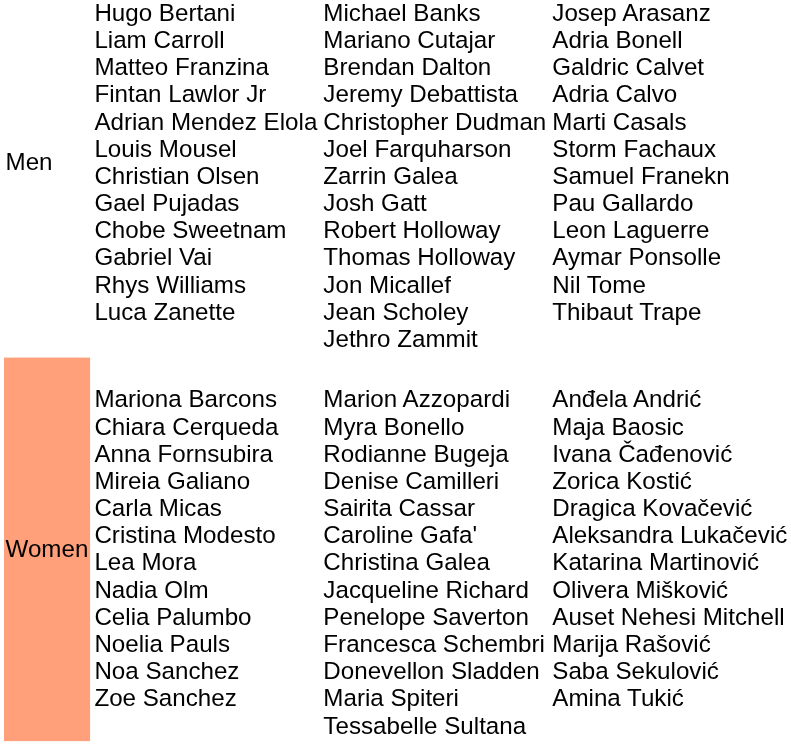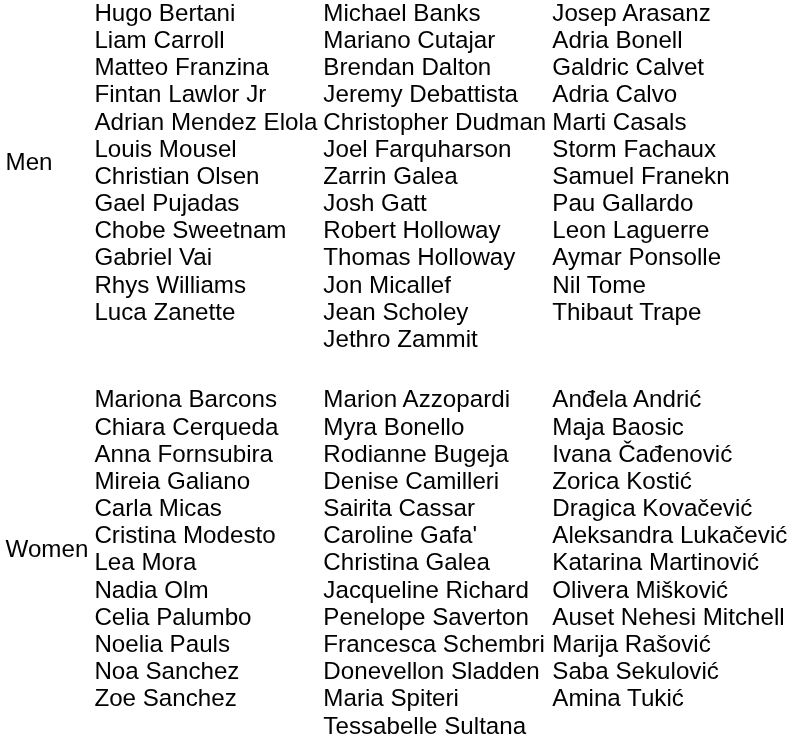(47, 549) lightsalmon background -> (47, 549) no background
